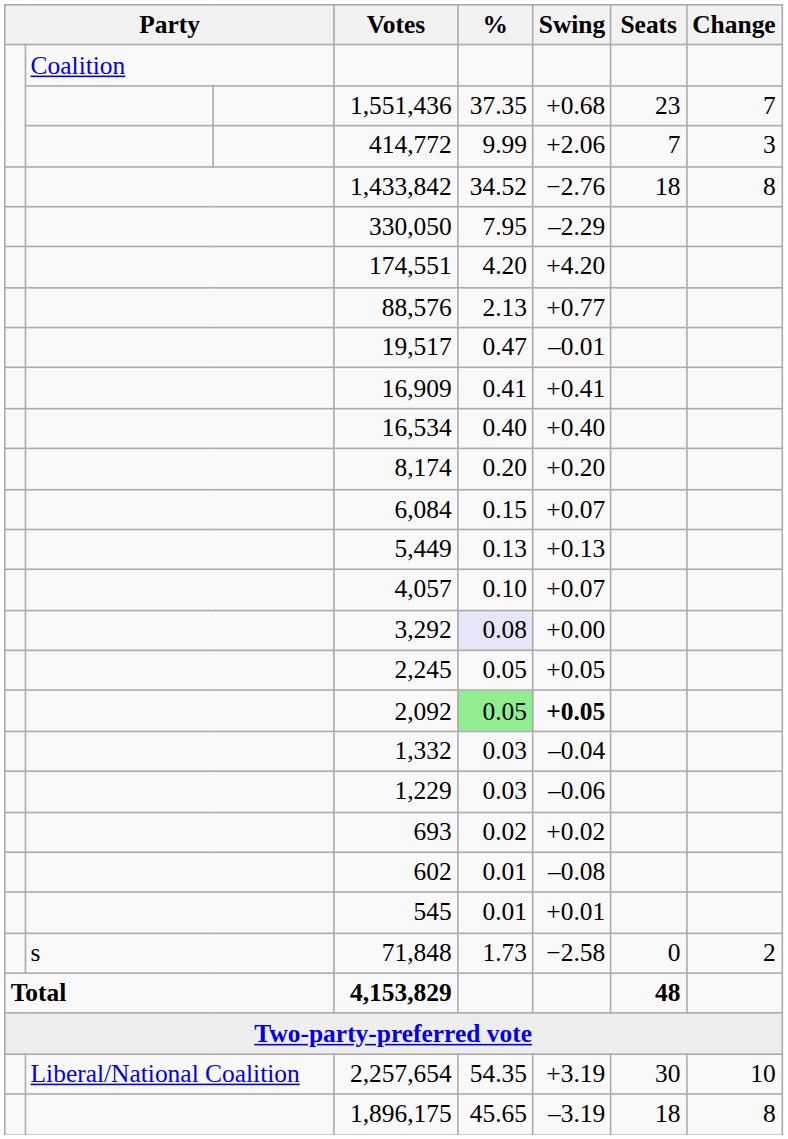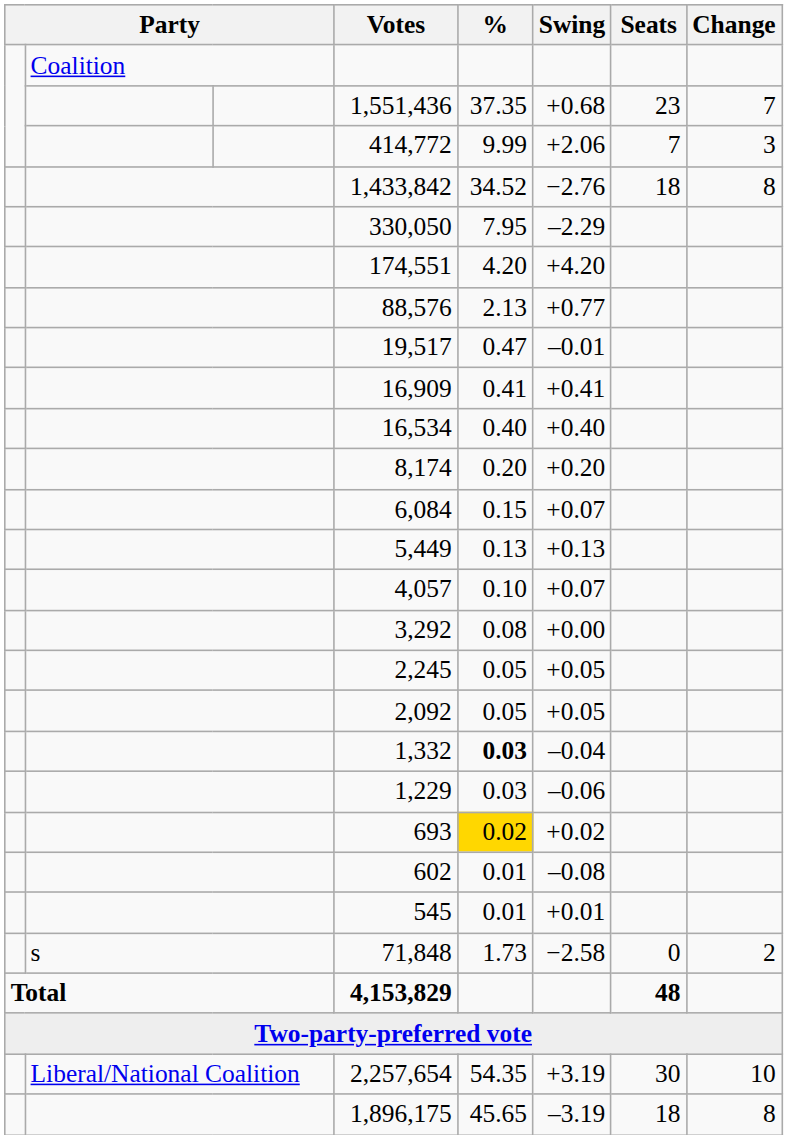(505, 629) lavender background -> (505, 629) no background
(505, 710) lightgreen background -> (505, 710) no background
(576, 710) bold -> (576, 710) normal
(505, 750) normal -> (505, 750) bold
(505, 831) no background -> (505, 831) gold background
